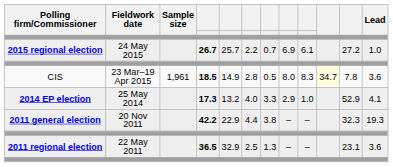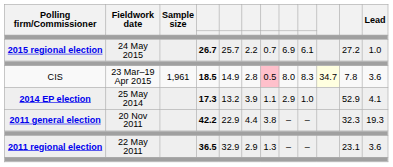(270, 77) no background -> (270, 77) pink background
(251, 99) 4.0 -> (251, 99) 3.9
(270, 99) 3.3 -> (270, 99) 1.1
(251, 147) 2.5 -> (251, 147) 2.9
